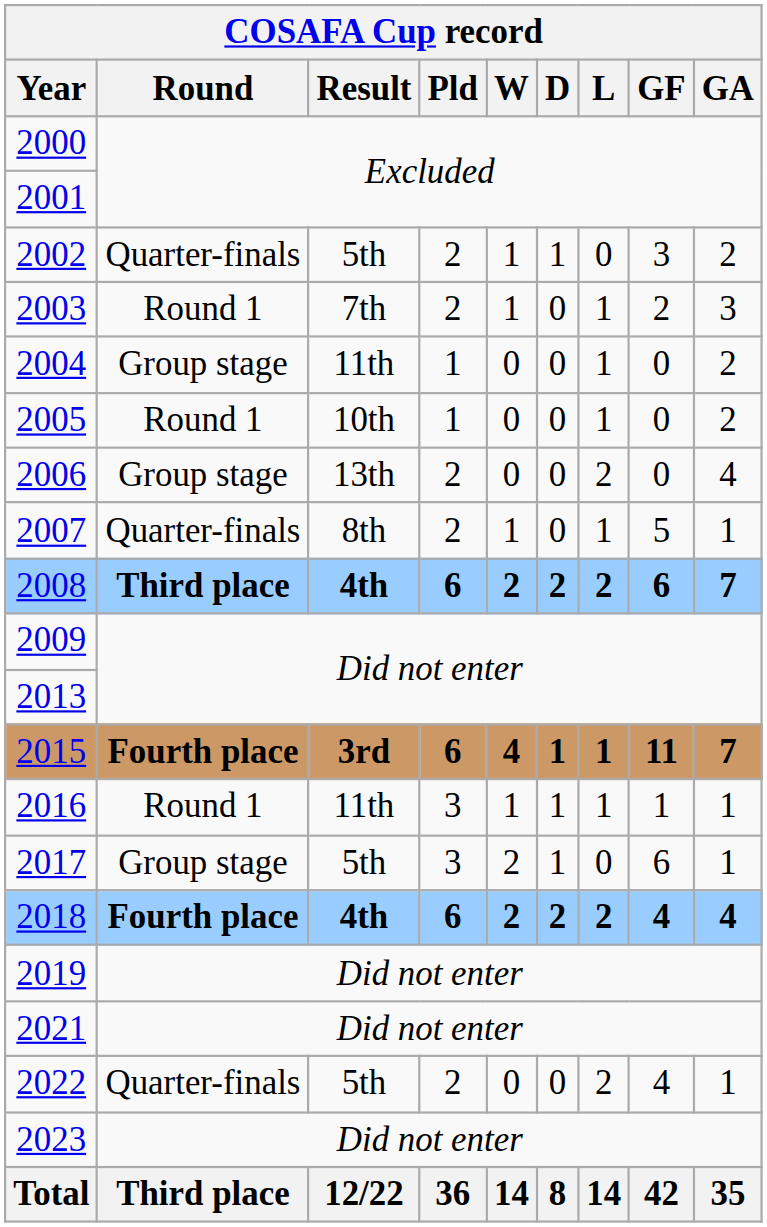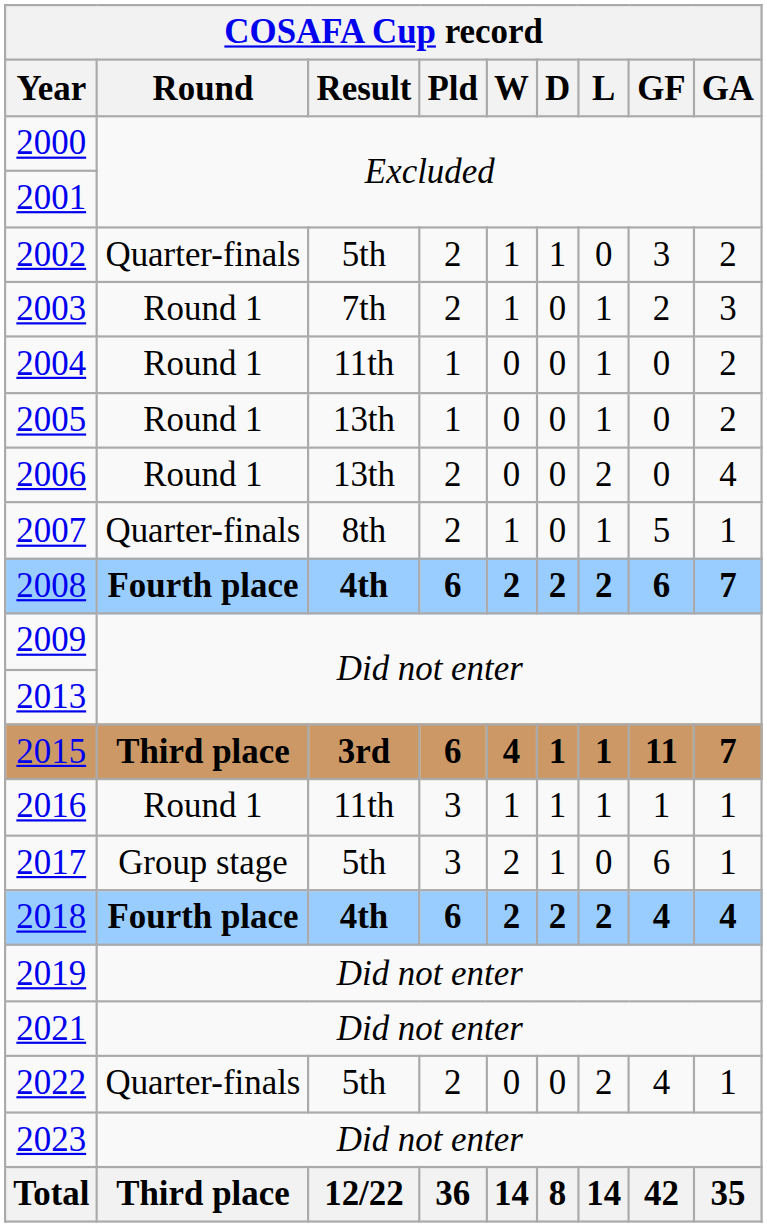(203, 364) Group stage -> (203, 364) Round 1
(364, 419) 10th -> (364, 419) 13th
(203, 474) Group stage -> (203, 474) Round 1
(203, 585) Third place -> (203, 585) Fourth place
(203, 751) Fourth place -> (203, 751) Third place
